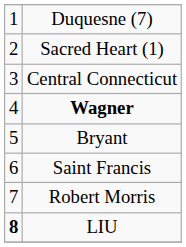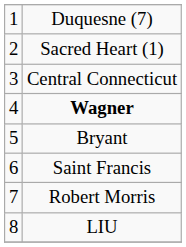(14, 227) bold -> (14, 227) normal
